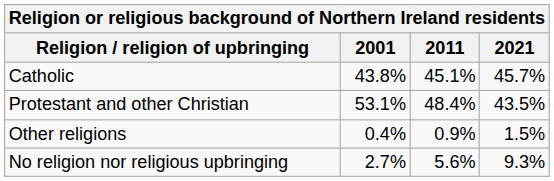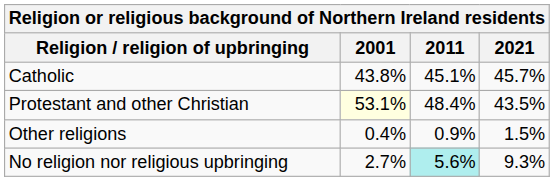(380, 104) no background -> (380, 104) lightyellow background
(455, 162) no background -> (455, 162) paleturquoise background
